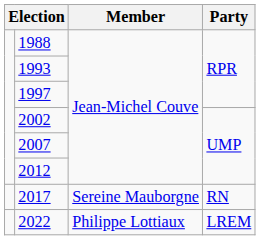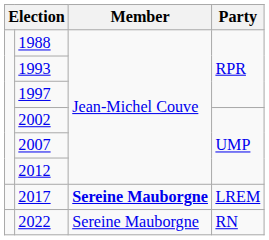(136, 196) normal -> (140, 196) bold
(218, 196) RN -> (238, 196) LREM
(129, 222) Philippe Lottiaux -> (136, 222) Sereine Mauborgne
(229, 222) LREM -> (227, 222) RN
